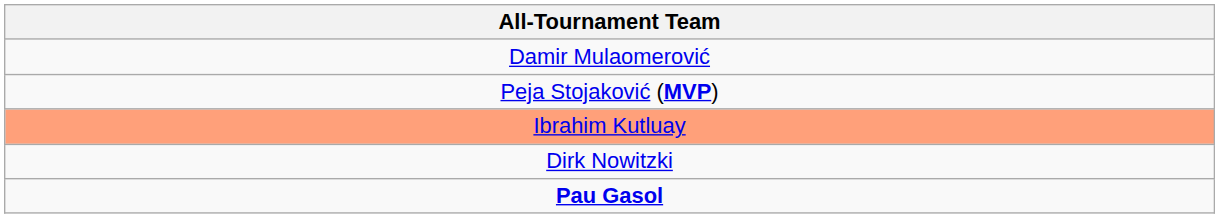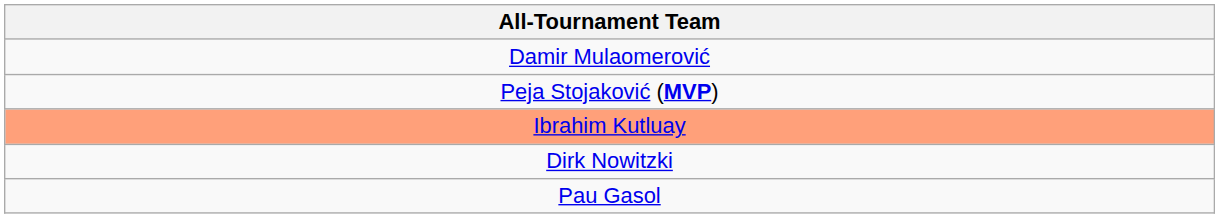(610, 195) bold -> (610, 195) normal
